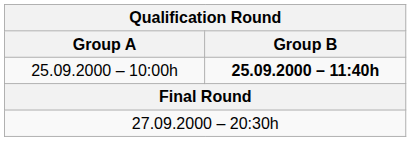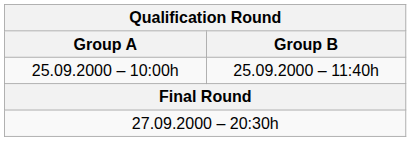(305, 70) bold -> (306, 70) normal
